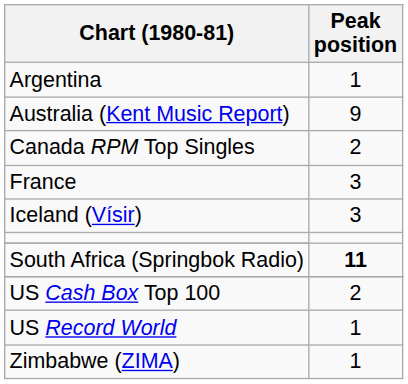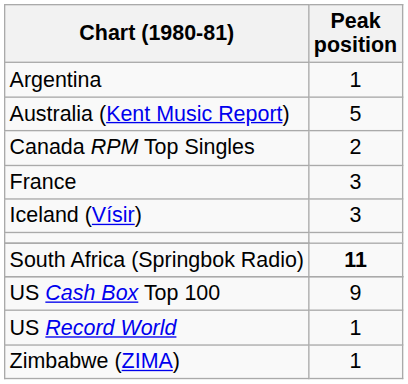(356, 113) 9 -> (356, 113) 5
(356, 293) 2 -> (356, 293) 9
